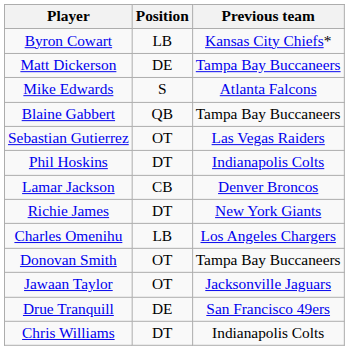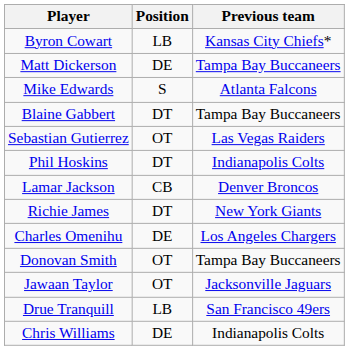(162, 114) QB -> (162, 114) DT
(162, 235) LB -> (162, 235) DE
(162, 308) DE -> (162, 308) LB
(162, 333) DT -> (162, 333) DE
